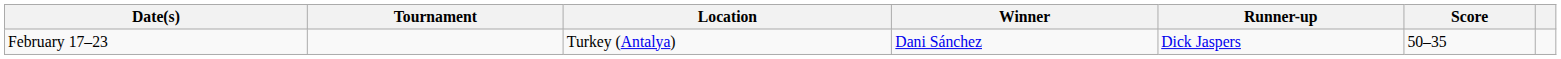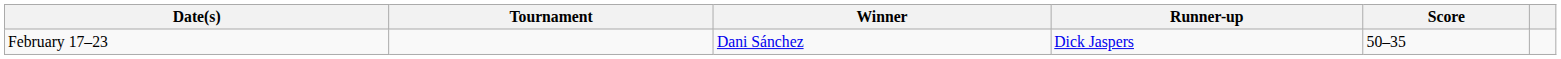- column: (727, 16)
